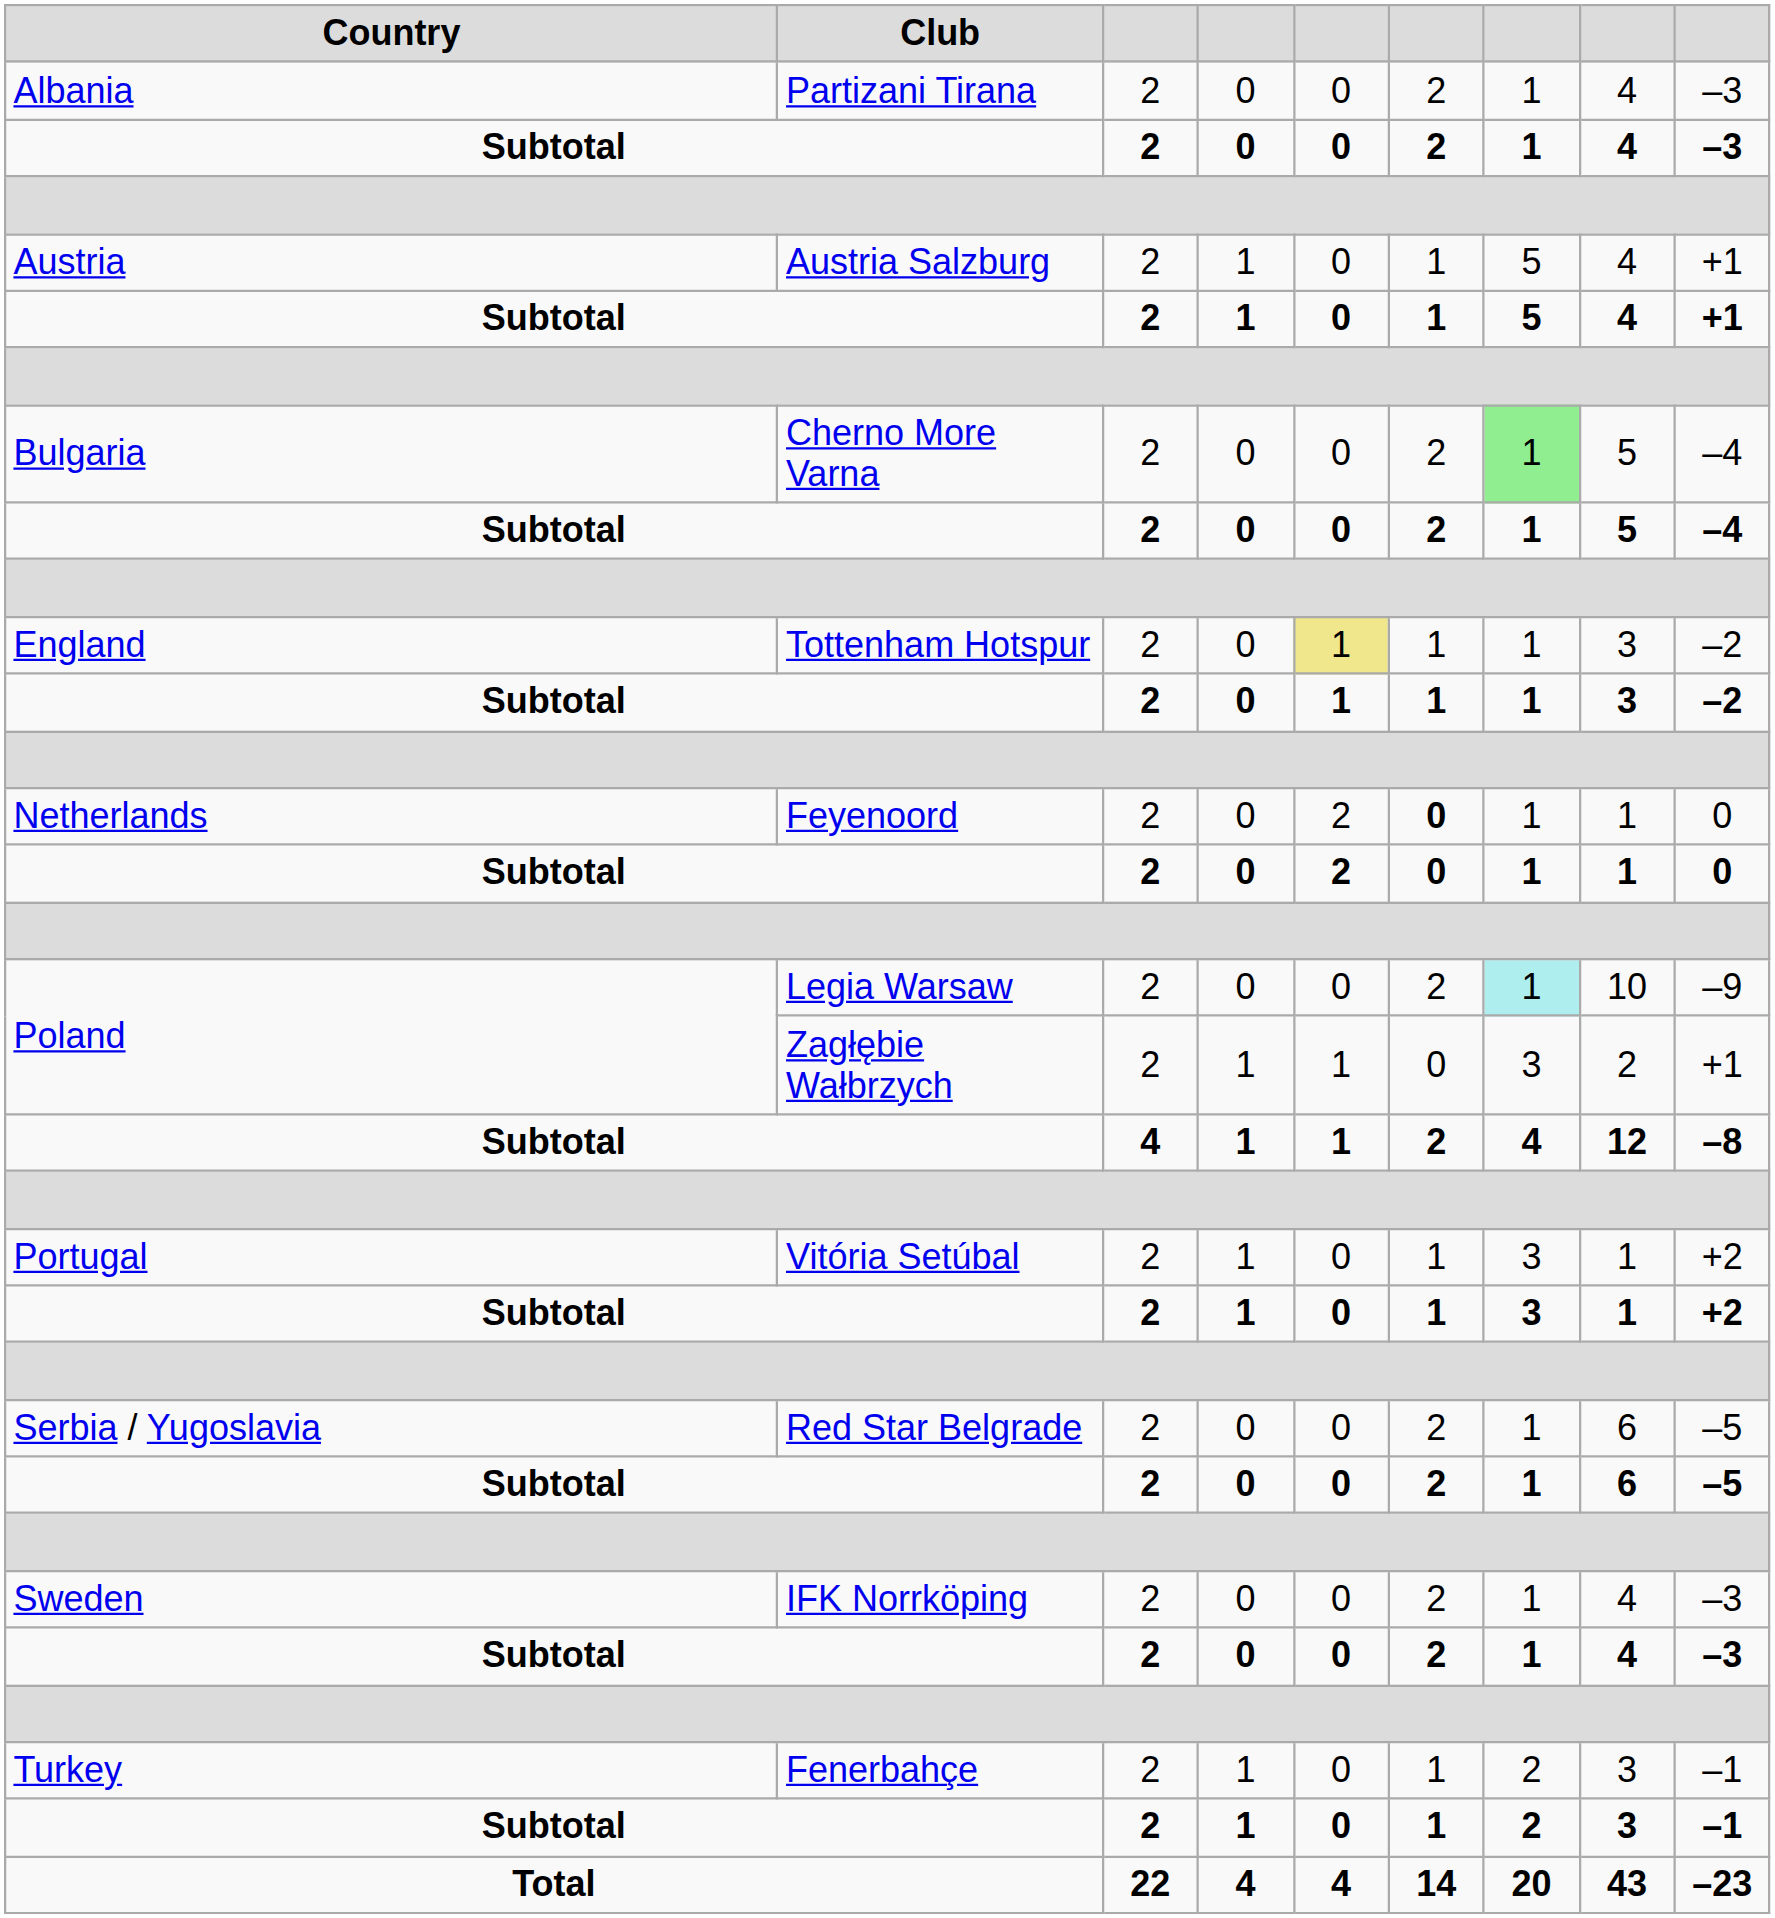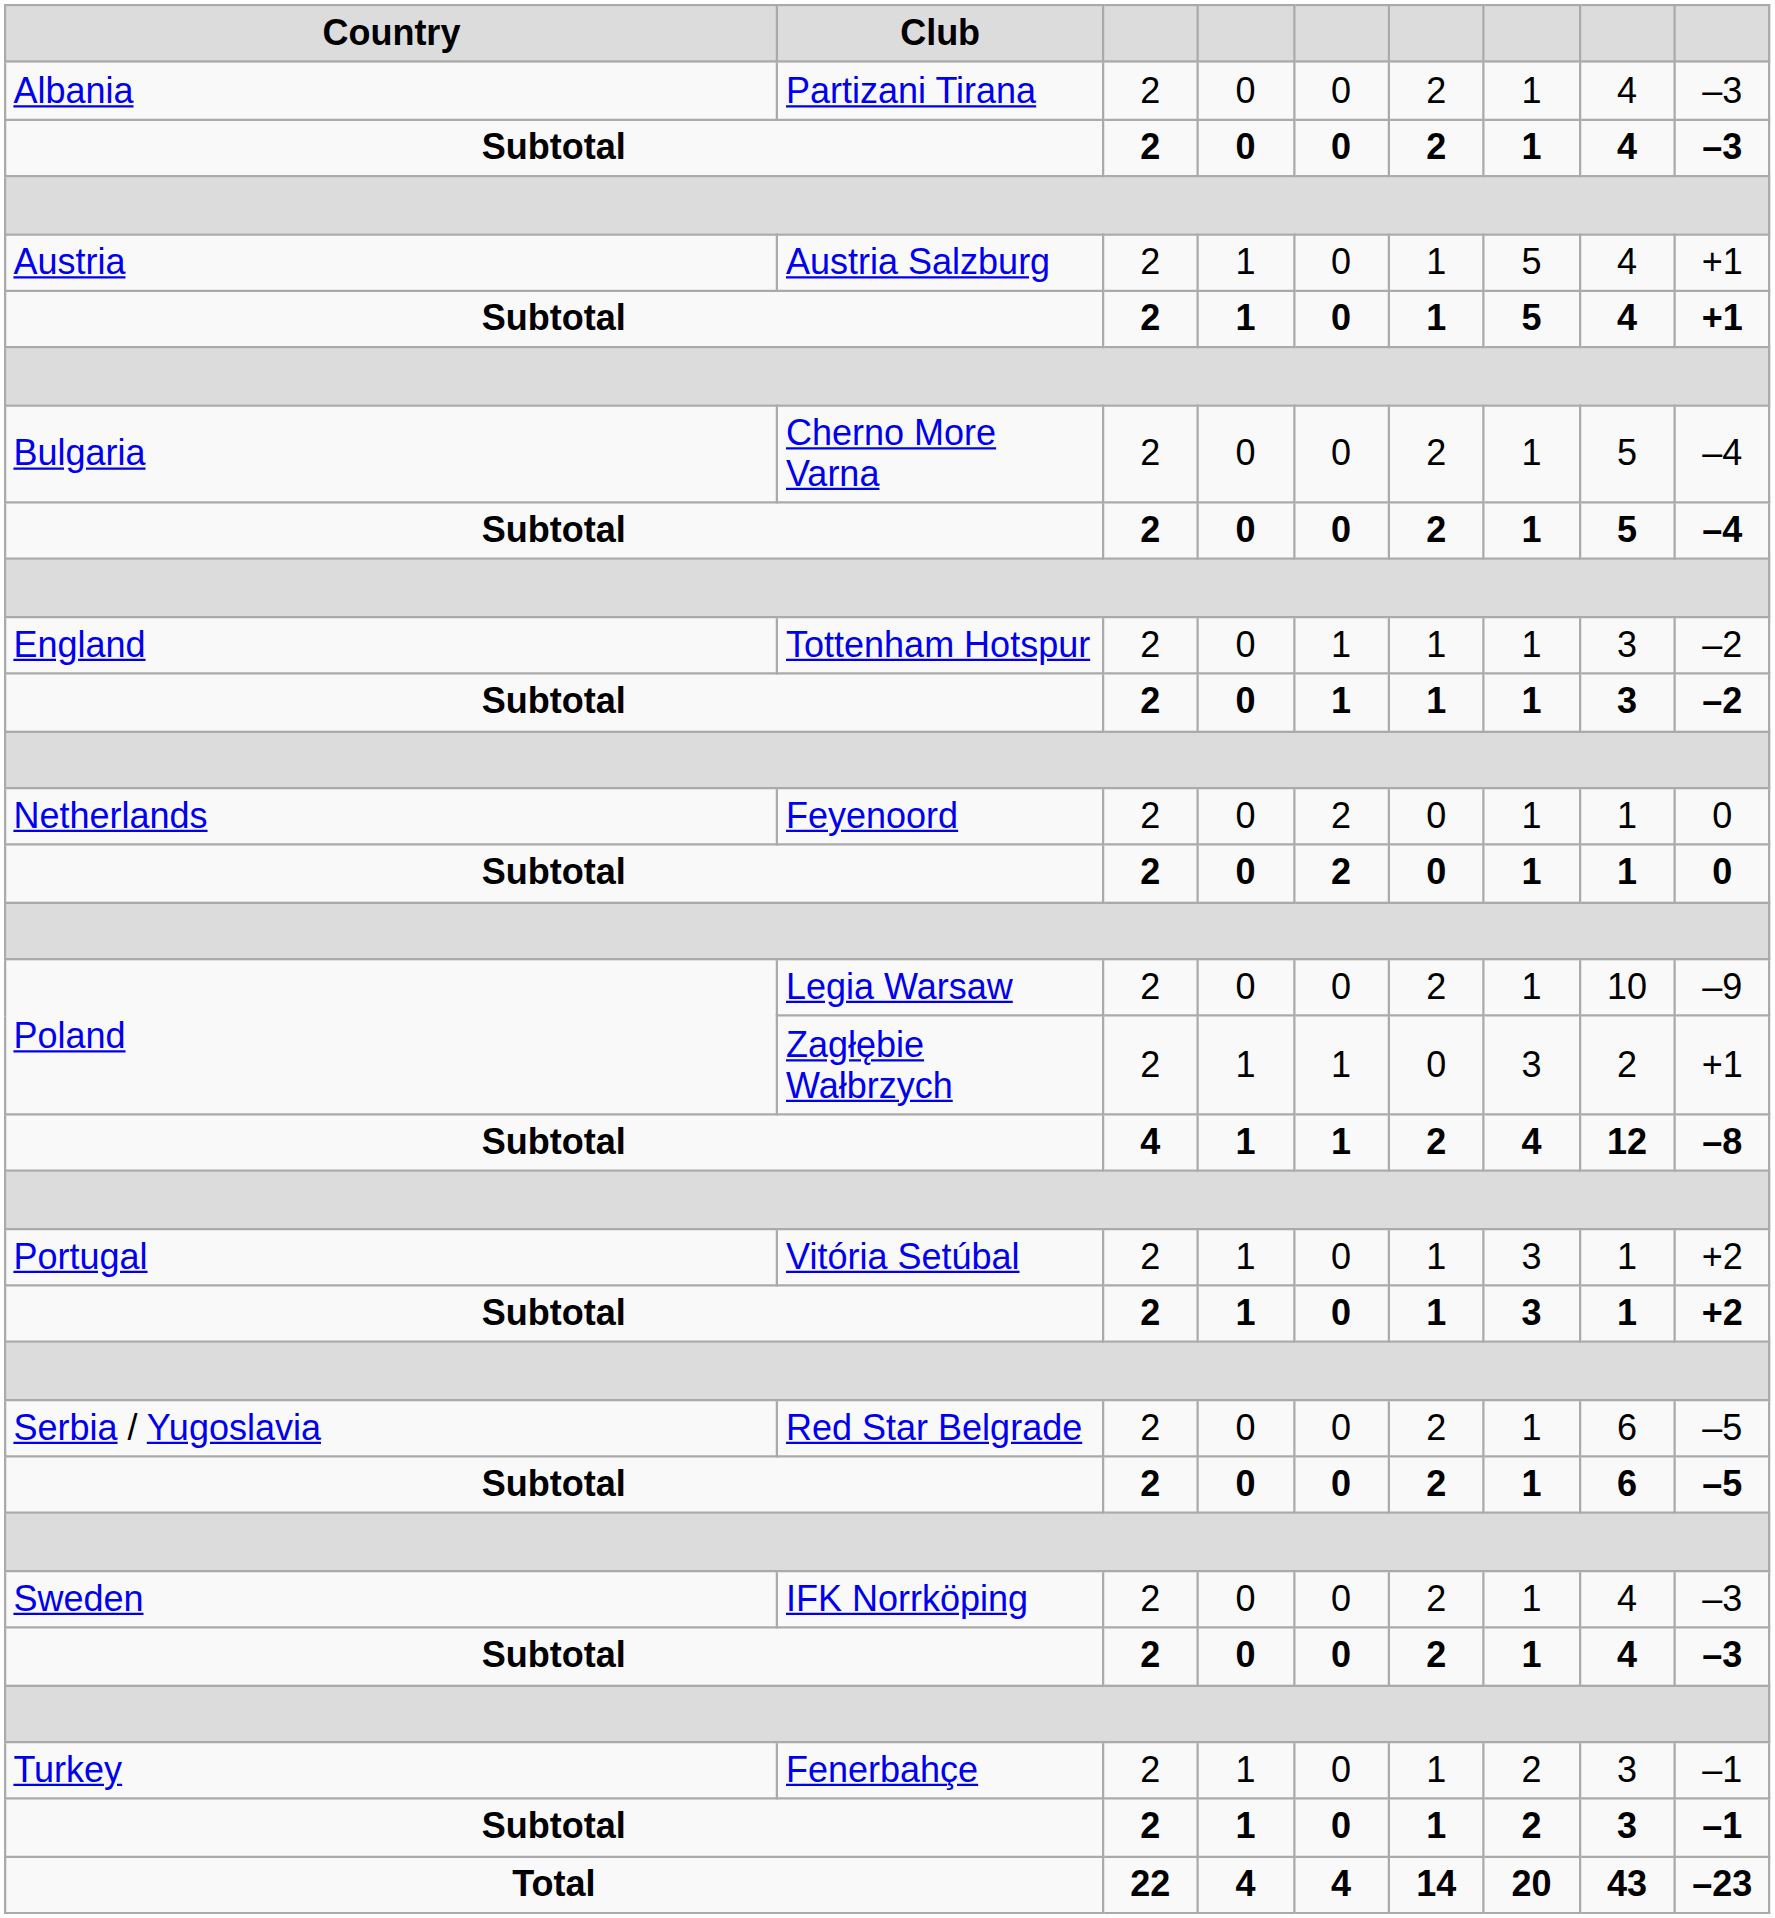(1532, 452) lightgreen background -> (1532, 452) no background
(1341, 644) khaki background -> (1341, 644) no background
(1436, 815) bold -> (1436, 815) normal
(1532, 987) paleturquoise background -> (1532, 987) no background
